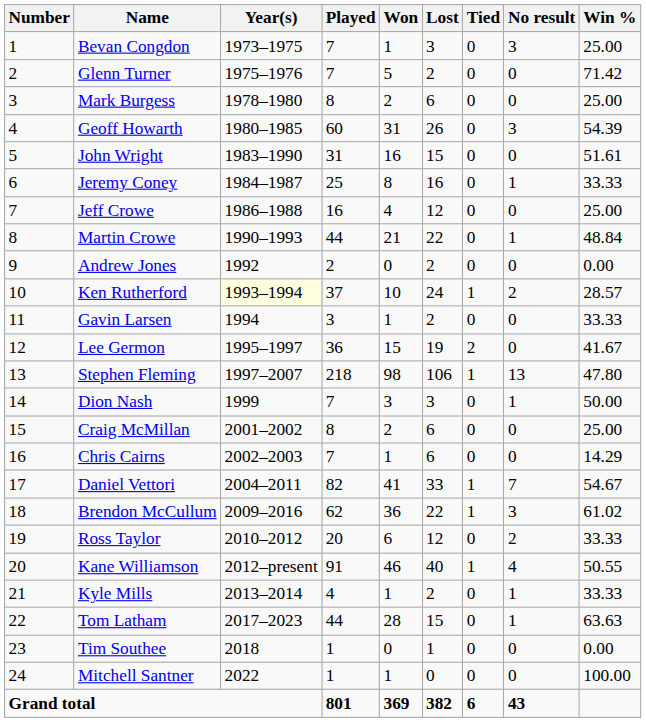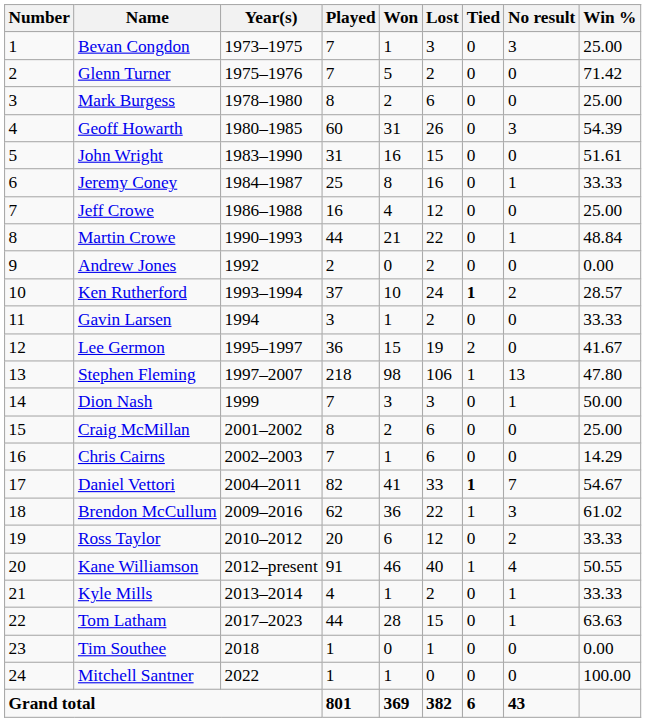(263, 292) lightyellow background -> (263, 292) no background
(471, 292) normal -> (471, 292) bold
(471, 484) normal -> (471, 484) bold
